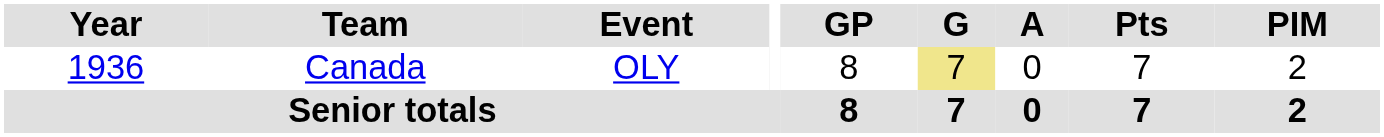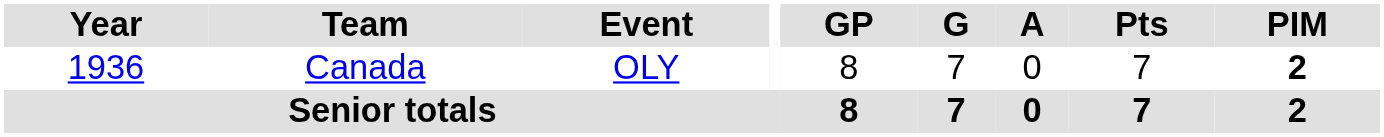(956, 67) khaki background -> (956, 67) no background
(1297, 67) normal -> (1297, 67) bold
